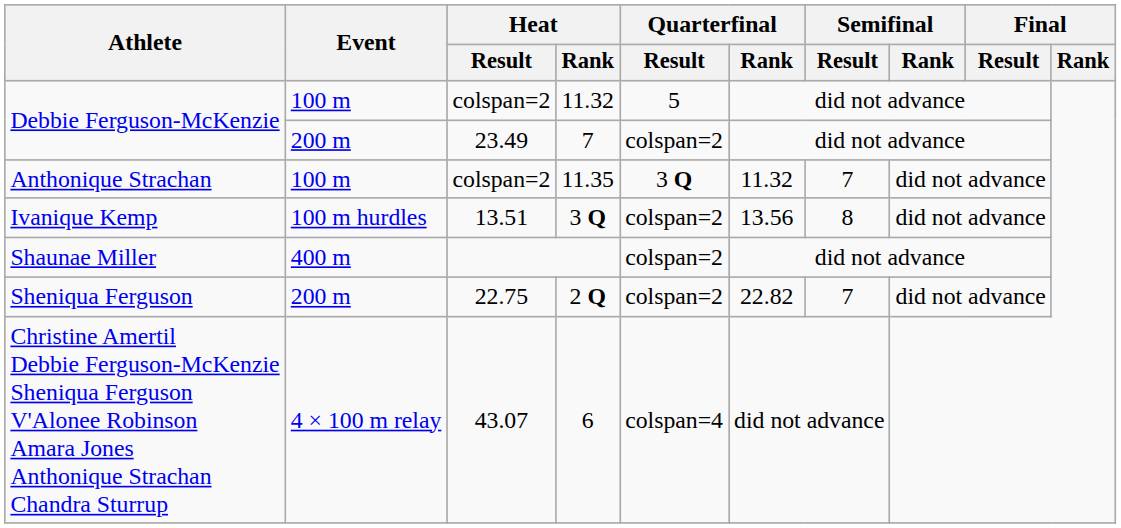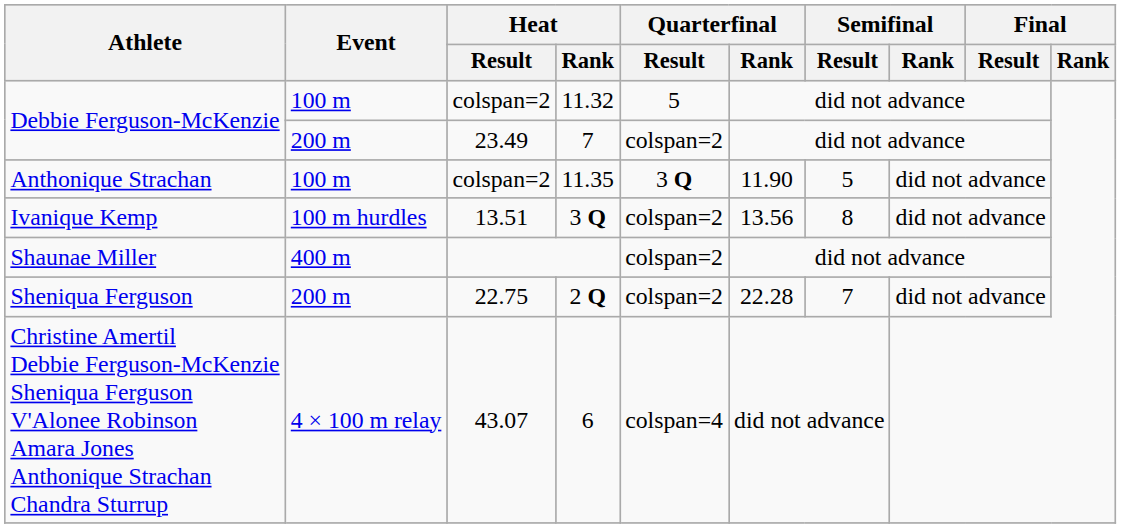(767, 179) 11.32 -> (767, 179) 11.90
(847, 179) 7 -> (847, 179) 5
(767, 296) 22.82 -> (767, 296) 22.28
